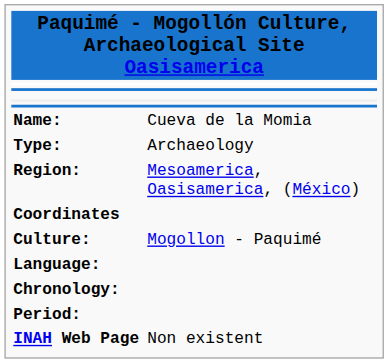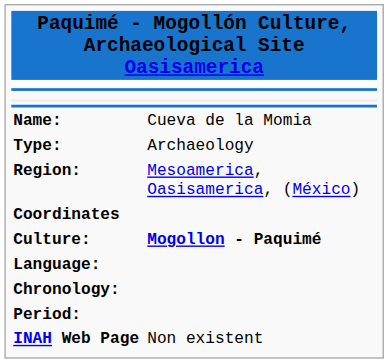(234, 240) normal -> (234, 240) bold
